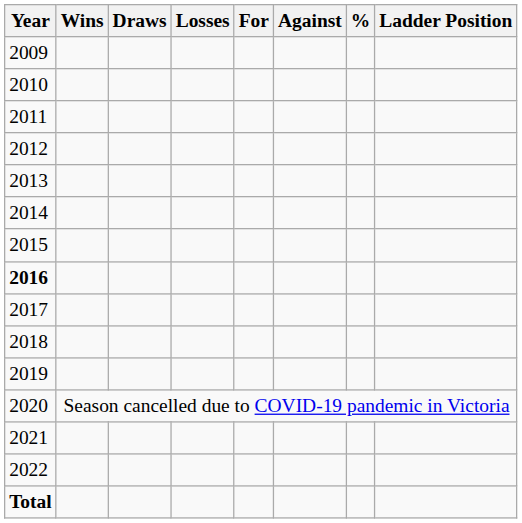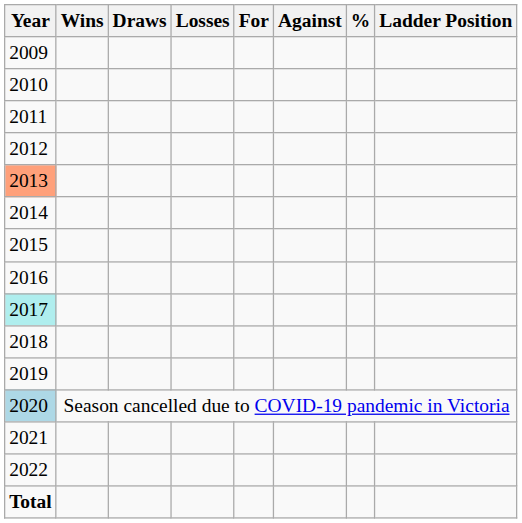(29, 181) no background -> (29, 181) lightsalmon background
(29, 277) bold -> (29, 277) normal
(29, 309) no background -> (29, 309) paleturquoise background
(29, 405) no background -> (29, 405) lightblue background
